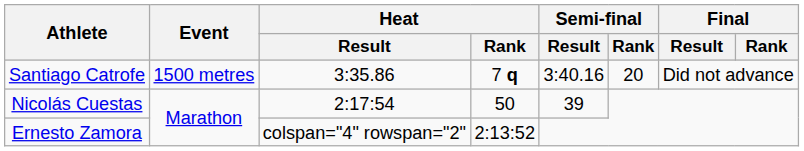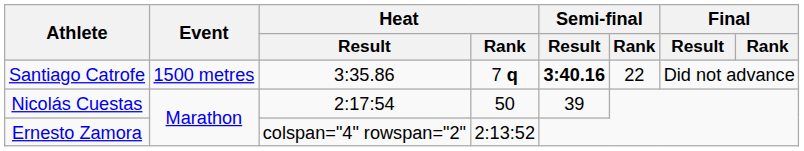(574, 75) normal -> (574, 75) bold
(633, 75) 20 -> (634, 75) 22
